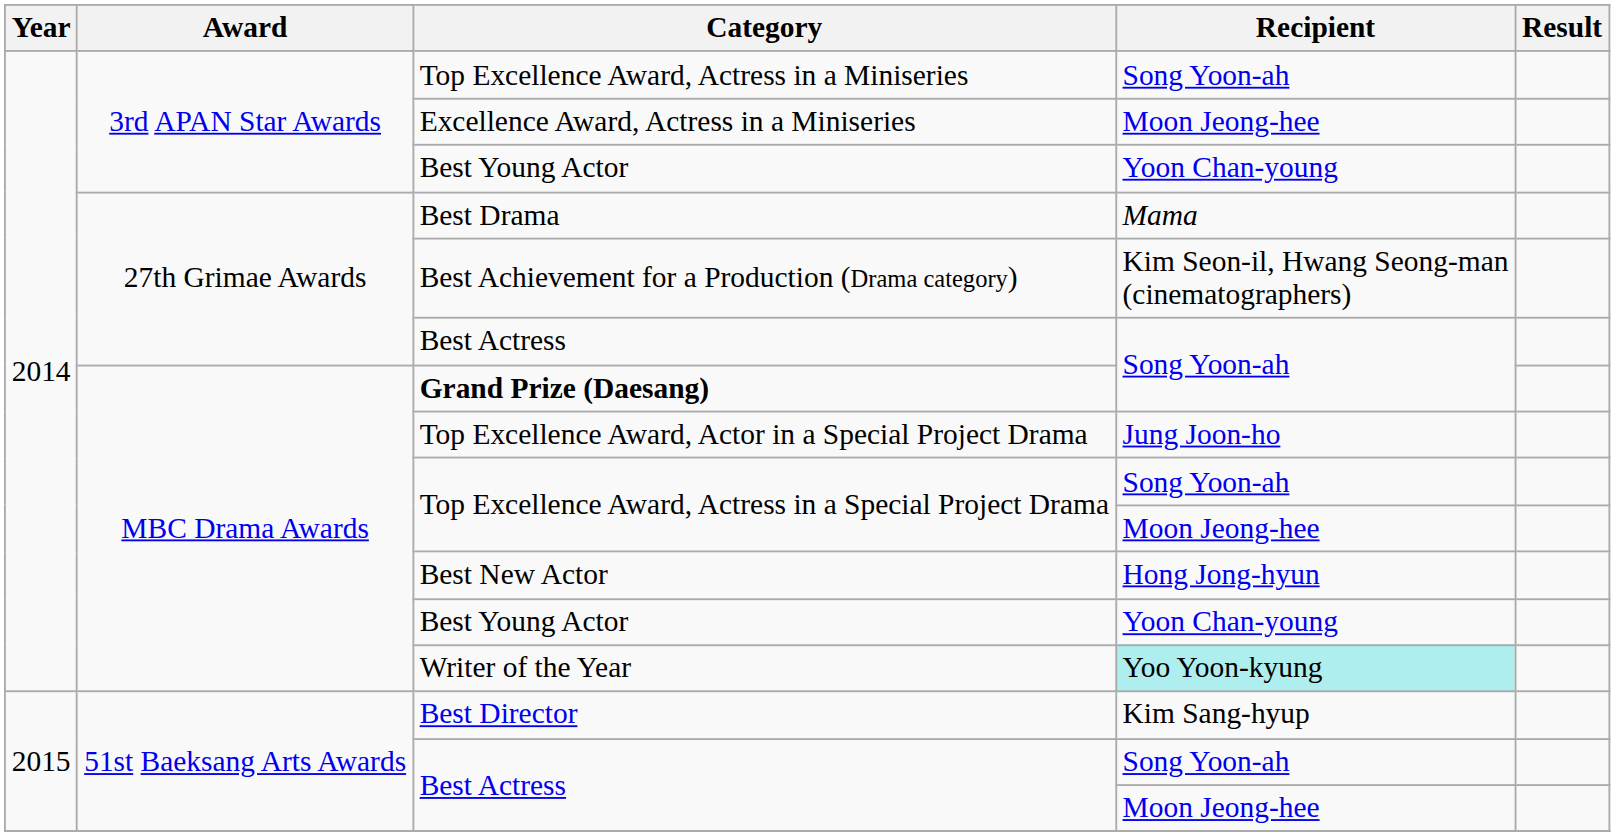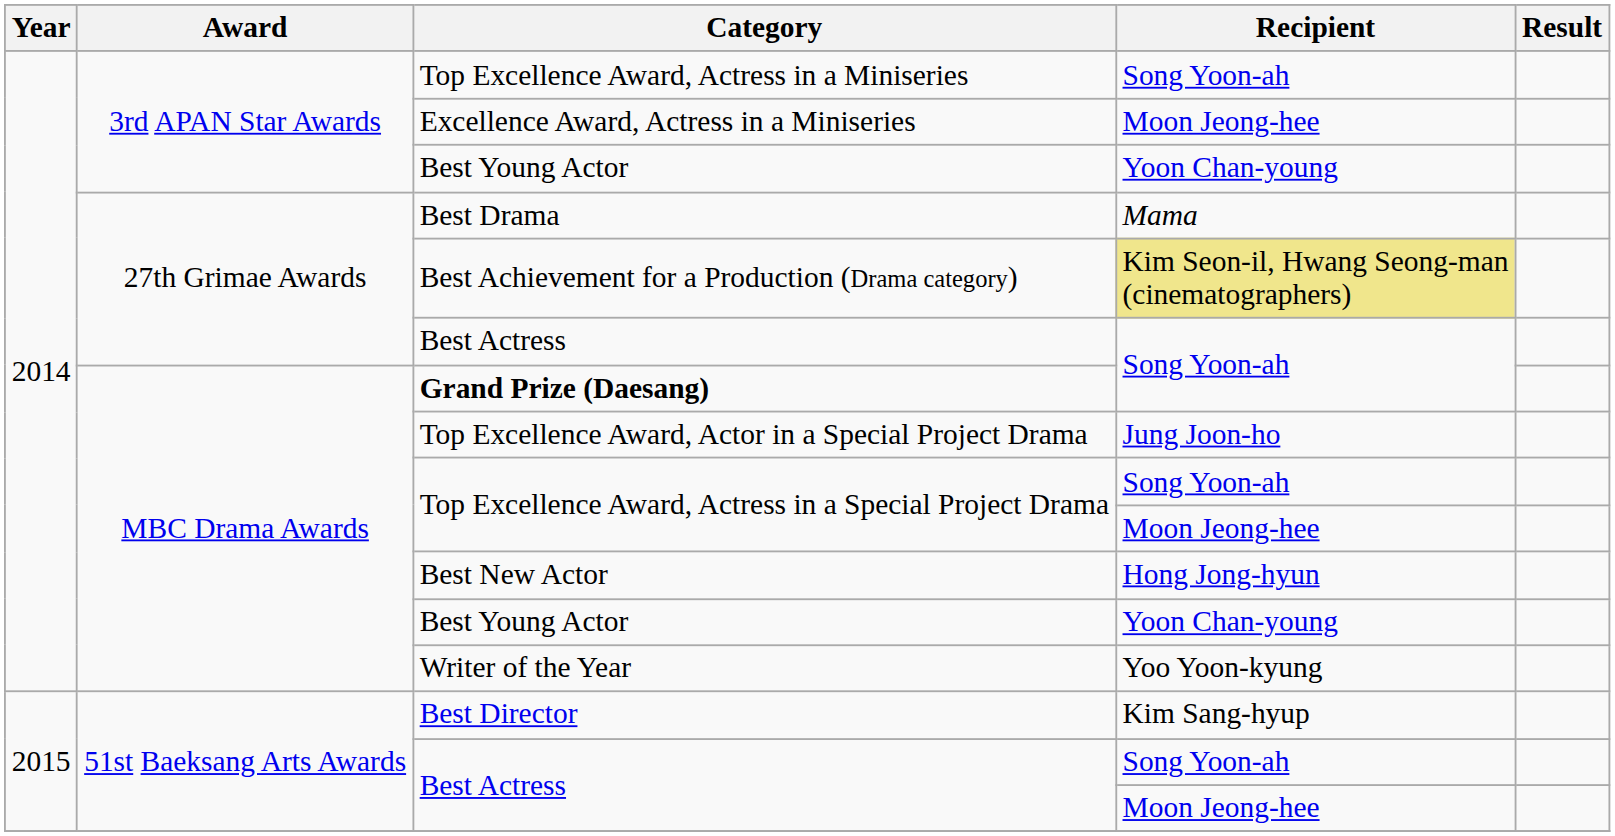(1315, 277) no background -> (1315, 277) khaki background
(1222, 667) paleturquoise background -> (1222, 667) no background
